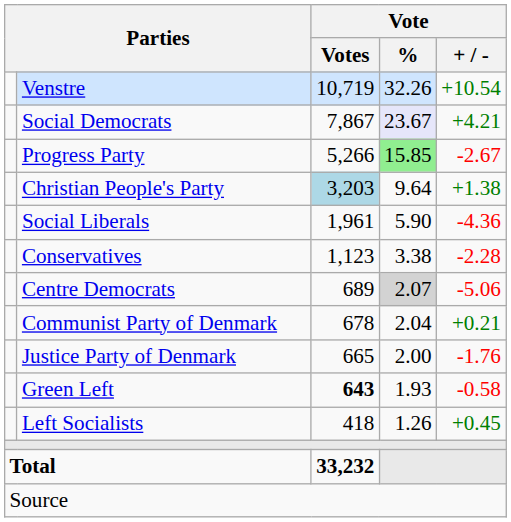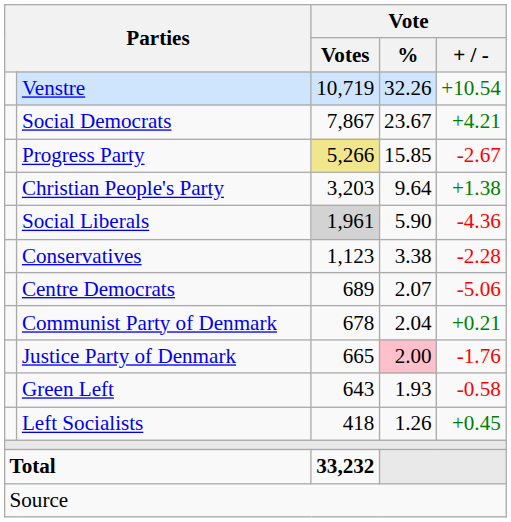(408, 121) lavender background -> (408, 121) no background
(351, 155) no background -> (351, 155) khaki background
(408, 155) lightgreen background -> (408, 155) no background
(351, 188) lightblue background -> (351, 188) no background
(351, 222) no background -> (351, 222) lightgrey background
(413, 289) lightgrey background -> (413, 289) no background
(413, 356) no background -> (413, 356) pink background
(359, 389) bold -> (359, 389) normal
